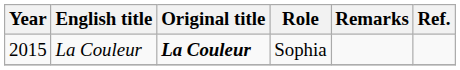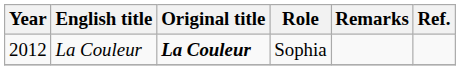(28, 49) 2015 -> (28, 49) 2012
